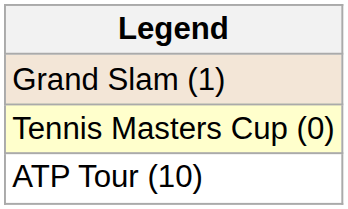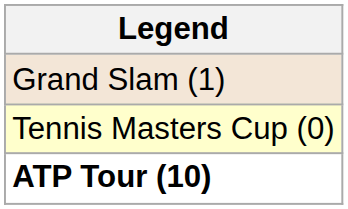(108, 177) normal -> (112, 177) bold
